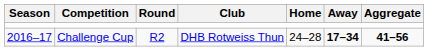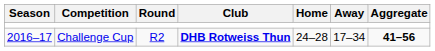(232, 37) normal -> (236, 37) bold
(343, 37) bold -> (349, 37) normal
